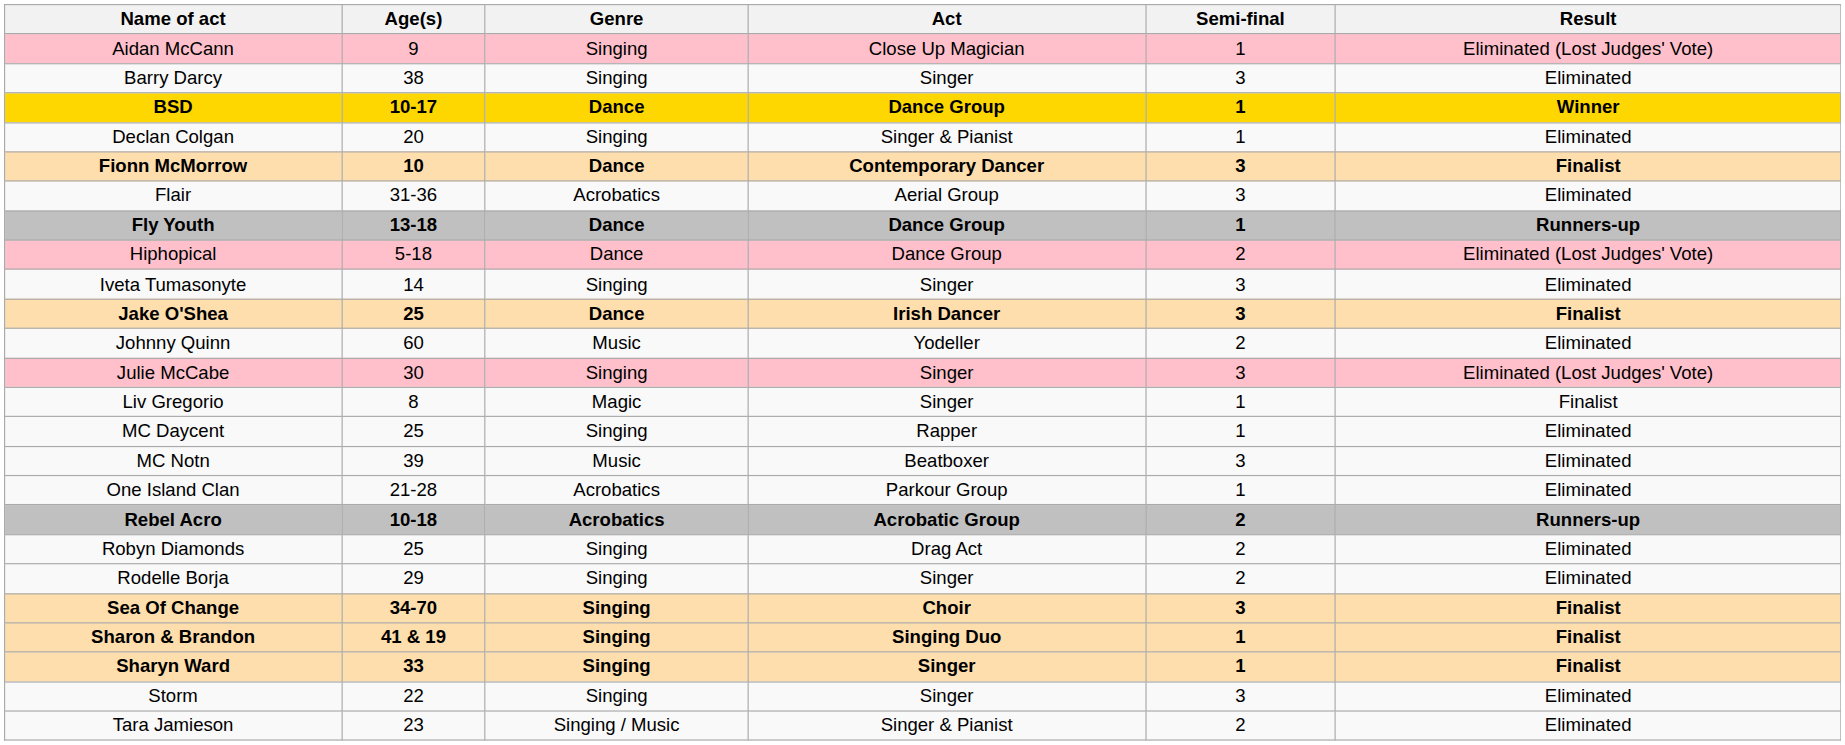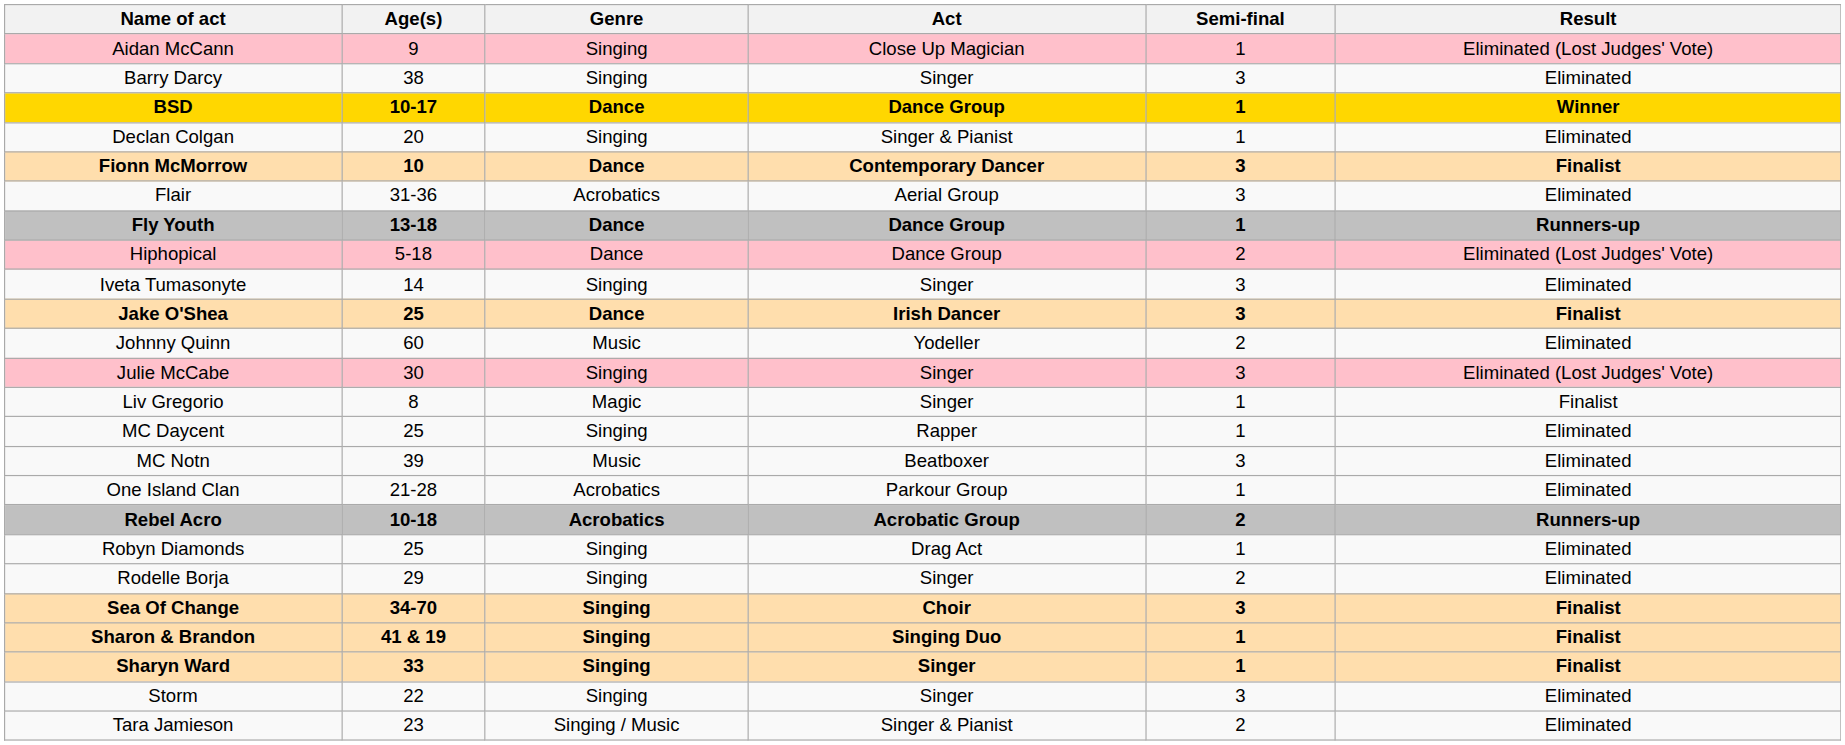(1240, 549) 2 -> (1240, 549) 1
